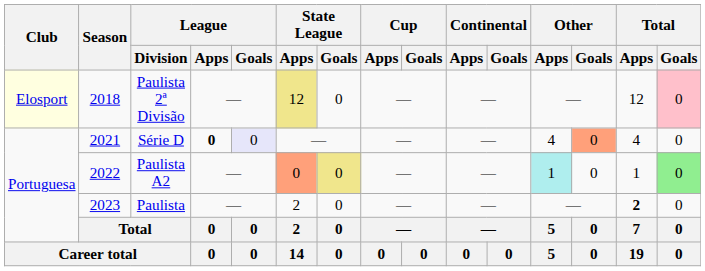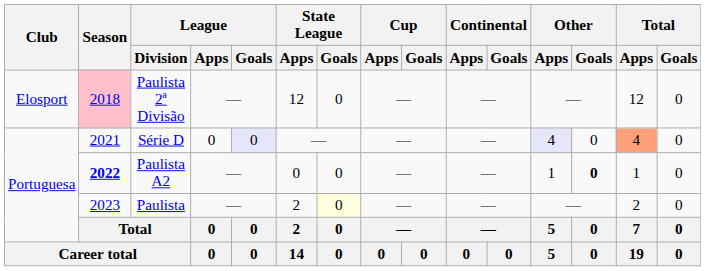(42, 98) lightyellow background -> (42, 98) no background
(105, 98) no background -> (105, 98) pink background
(296, 98) khaki background -> (296, 98) no background
(679, 98) pink background -> (679, 98) no background
(211, 140) bold -> (211, 140) normal
(551, 140) no background -> (551, 140) lavender background
(594, 140) lightsalmon background -> (594, 140) no background
(636, 140) no background -> (636, 140) lightsalmon background
(105, 172) normal -> (105, 172) bold
(296, 172) lightsalmon background -> (296, 172) no background
(339, 172) khaki background -> (339, 172) no background
(551, 172) paleturquoise background -> (551, 172) no background
(594, 172) normal -> (594, 172) bold
(679, 172) lightgreen background -> (679, 172) no background
(339, 205) no background -> (339, 205) lightyellow background
(636, 205) bold -> (636, 205) normal
